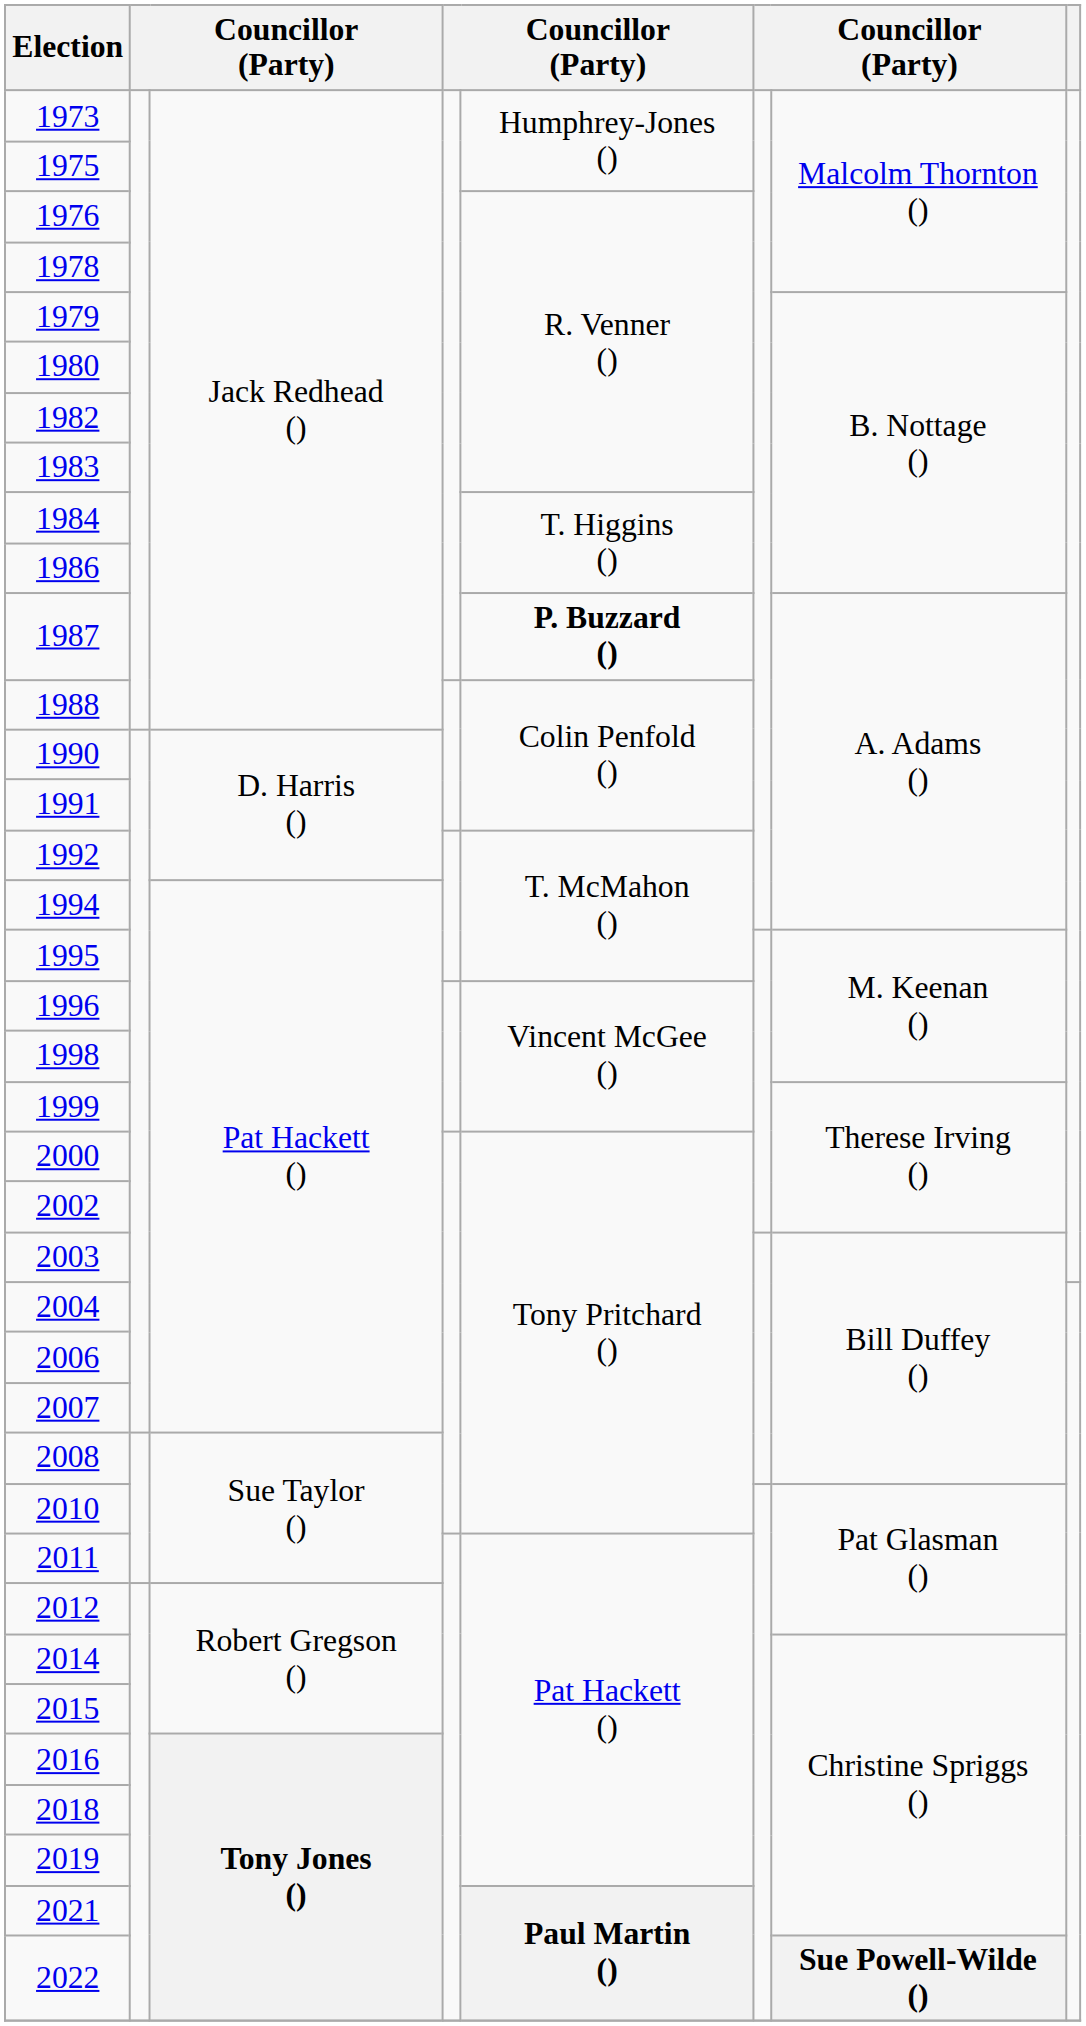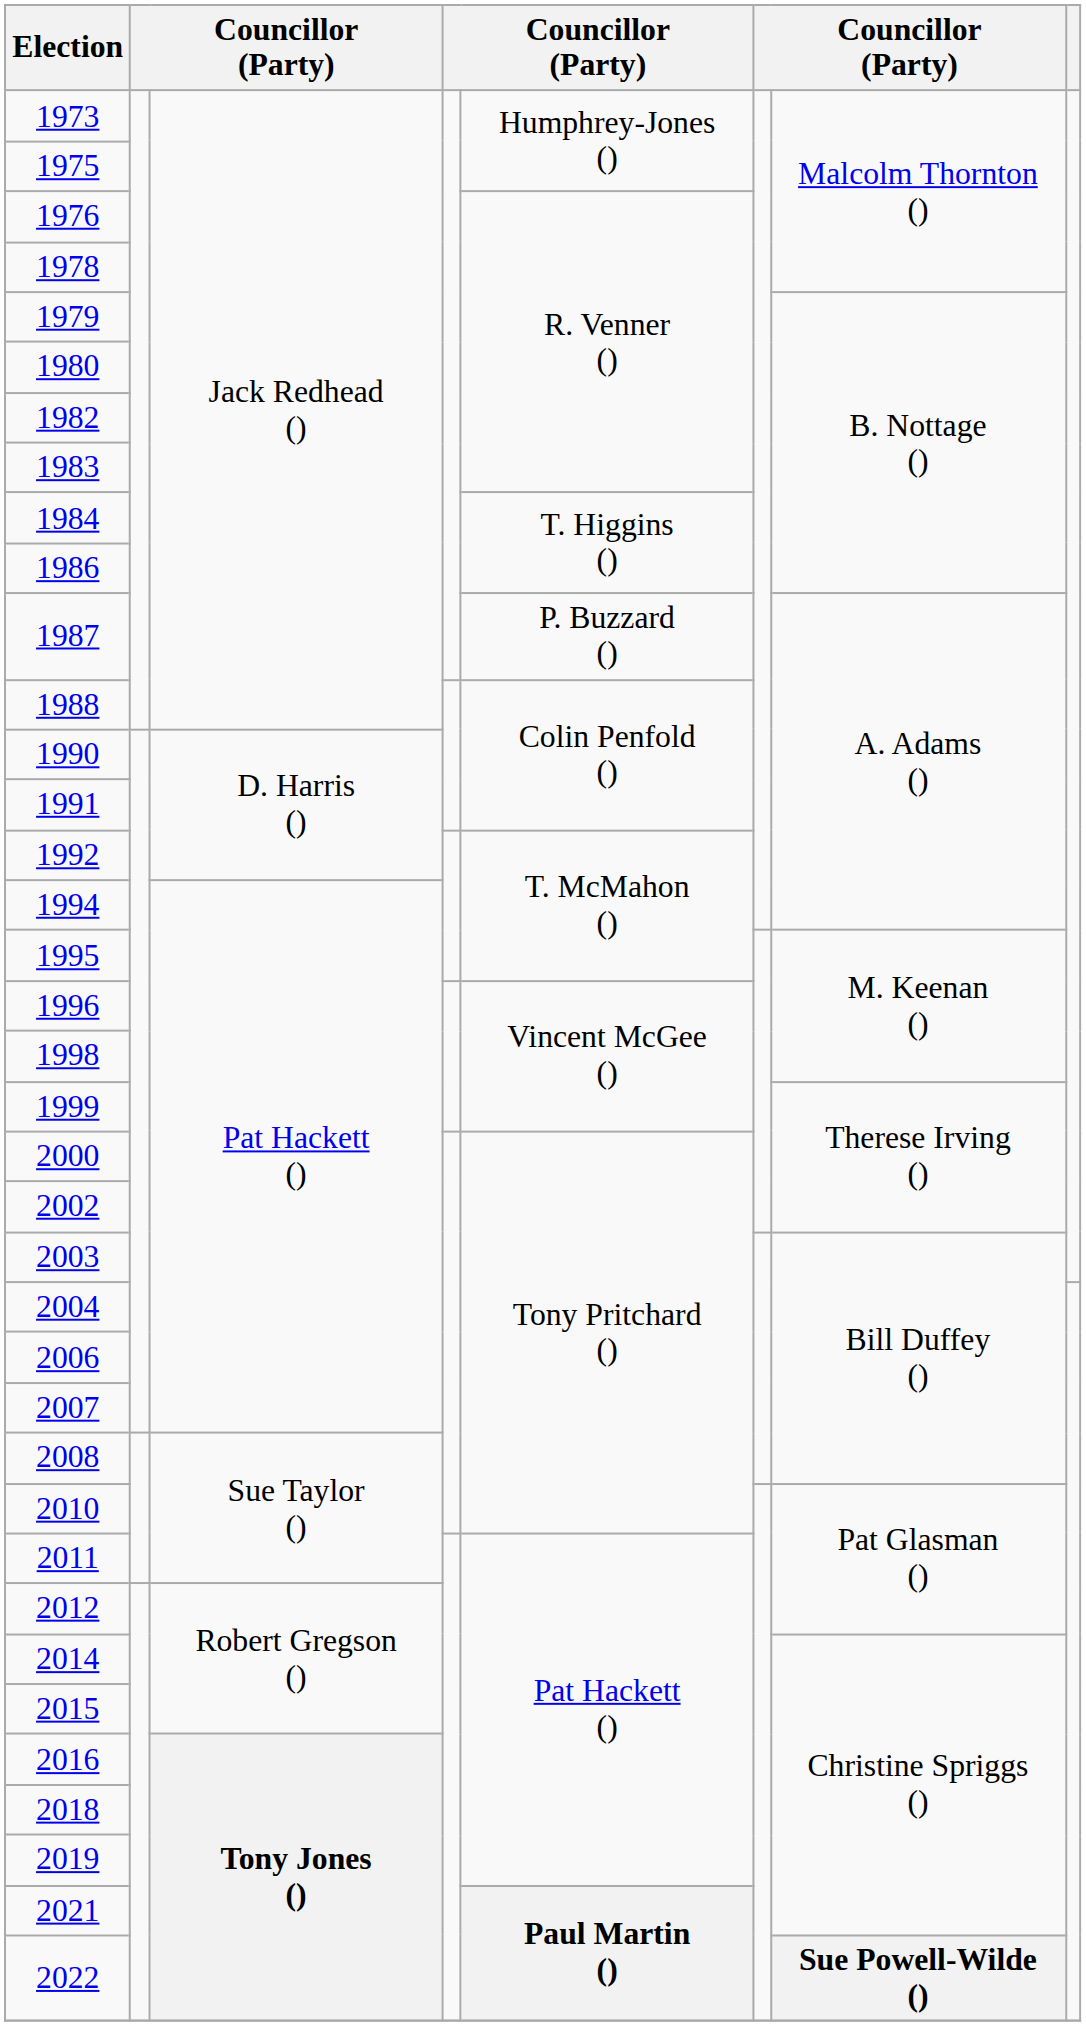(607, 635) bold -> (607, 635) normal
